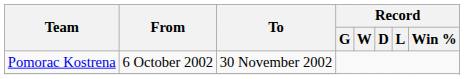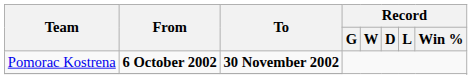(168, 62) normal -> (170, 62) bold
(276, 62) normal -> (281, 62) bold
